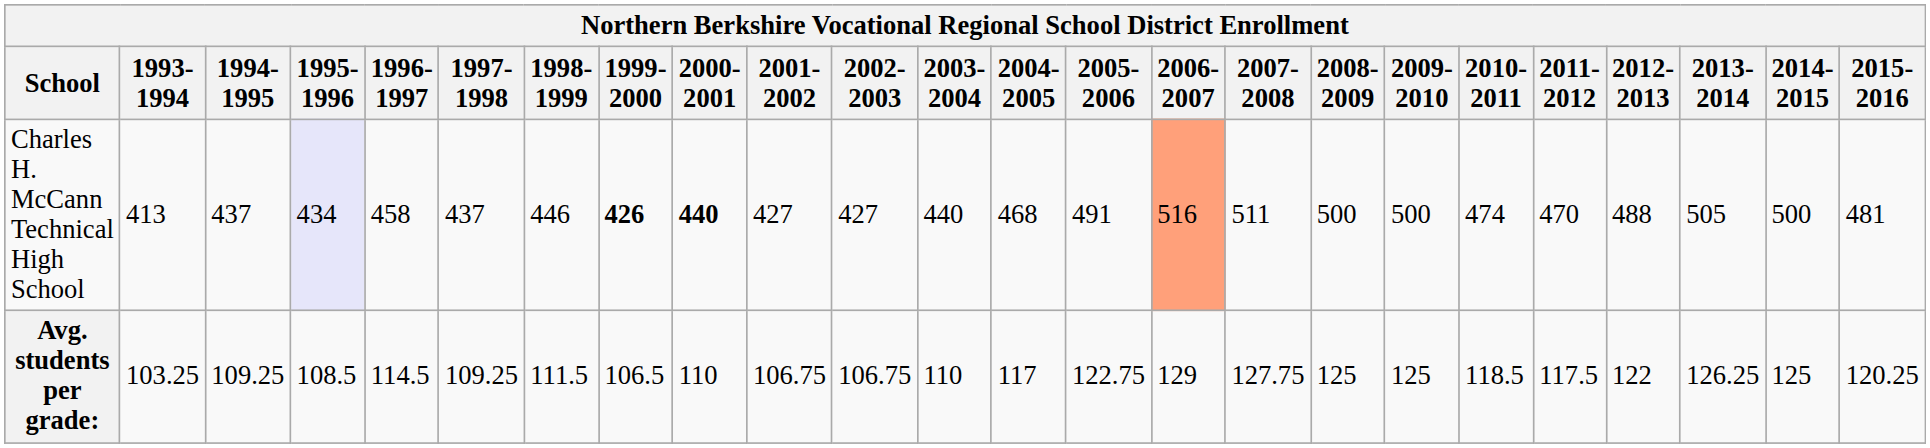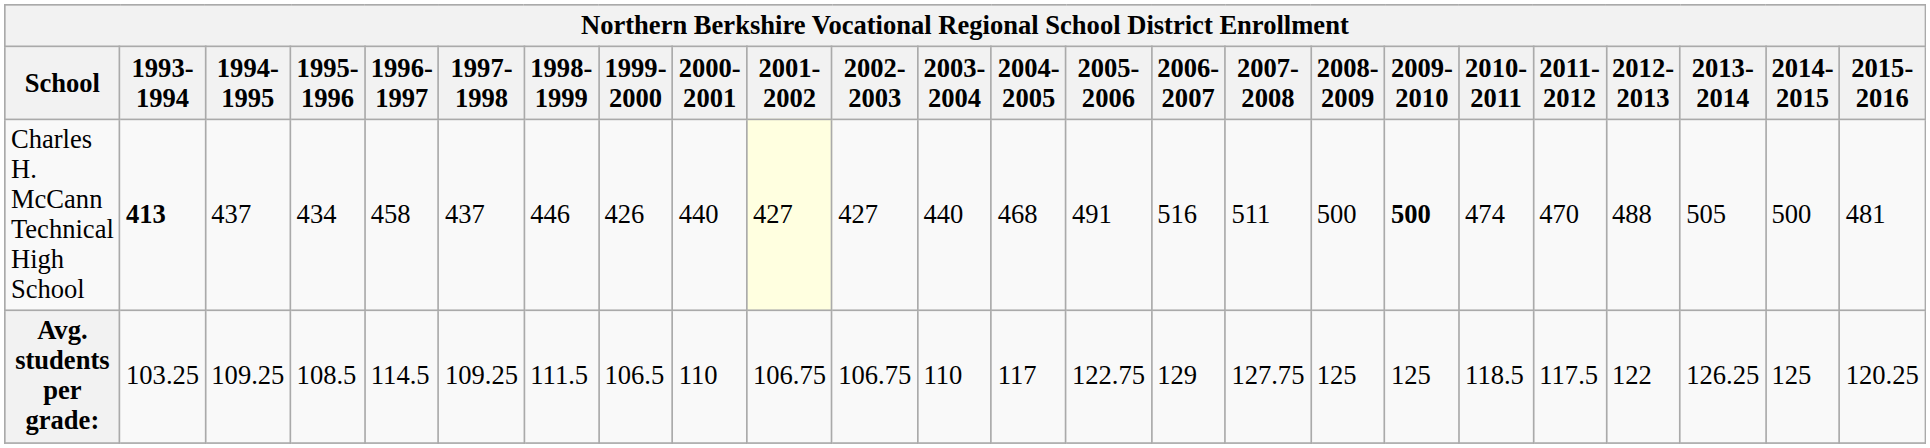(146, 214) normal -> (146, 214) bold
(317, 214) lavender background -> (317, 214) no background
(624, 214) bold -> (624, 214) normal
(699, 214) bold -> (699, 214) normal
(773, 214) no background -> (773, 214) lightyellow background
(1177, 214) lightsalmon background -> (1177, 214) no background
(1411, 214) normal -> (1411, 214) bold
